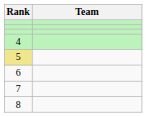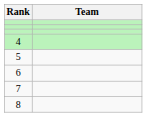(18, 57) khaki background -> (18, 57) no background
